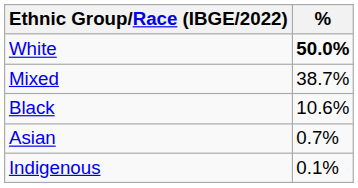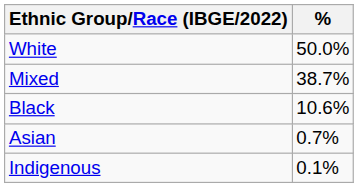(323, 49) bold -> (323, 49) normal
